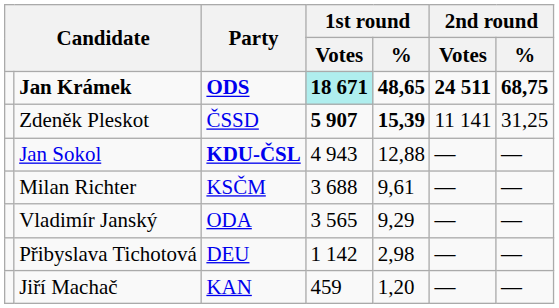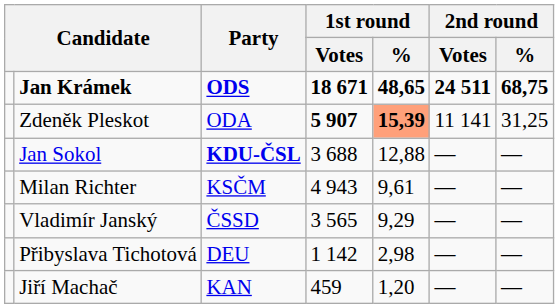(339, 87) paleturquoise background -> (339, 87) no background
(233, 120) ČSSD -> (229, 120) ODA
(401, 120) no background -> (401, 120) lightsalmon background
(334, 154) 4 943 -> (334, 154) 3 688
(334, 187) 3 688 -> (334, 187) 4 943
(229, 220) ODA -> (233, 220) ČSSD
